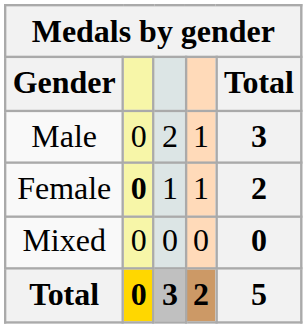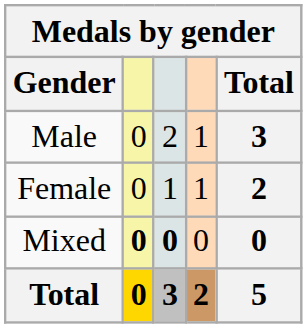(139, 188) bold -> (139, 188) normal
(139, 241) normal -> (139, 241) bold
(170, 241) normal -> (170, 241) bold
